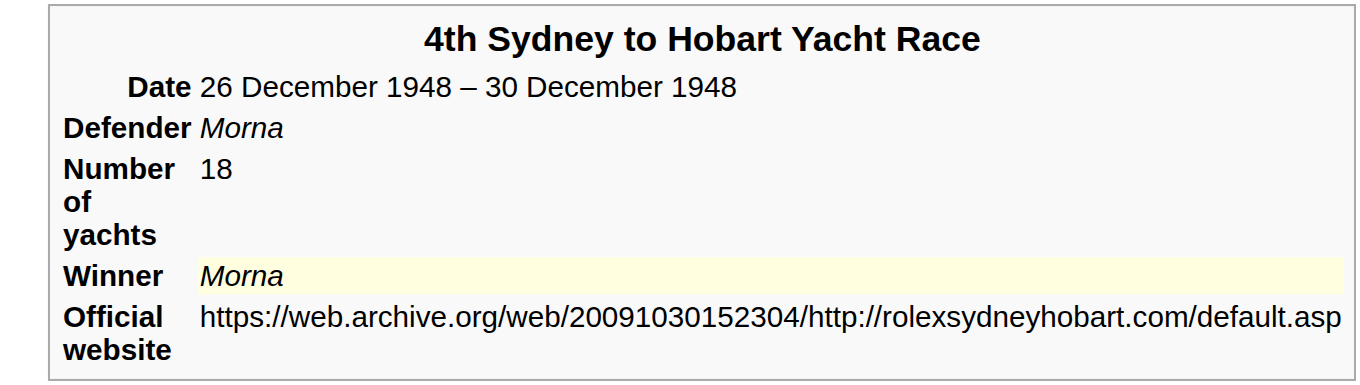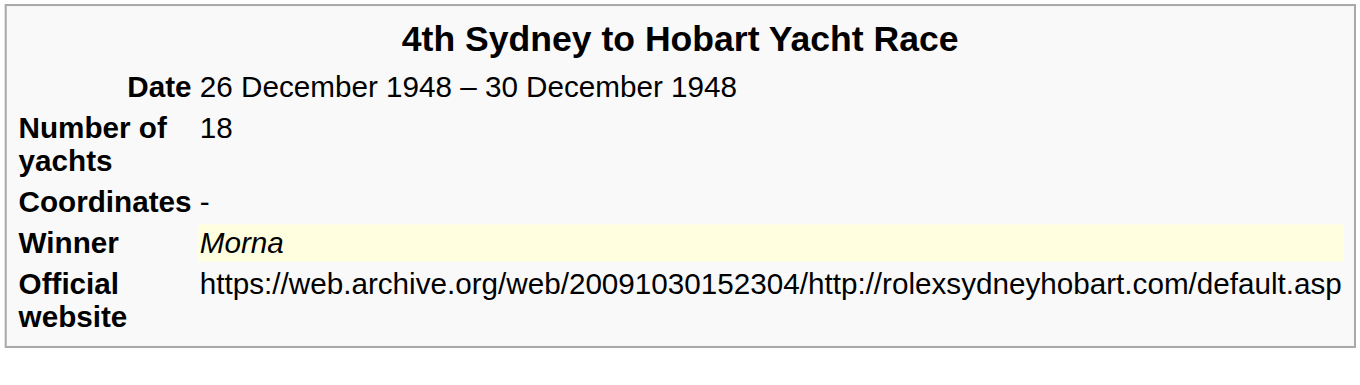- row: (127, 127)
+ row: (105, 202)
